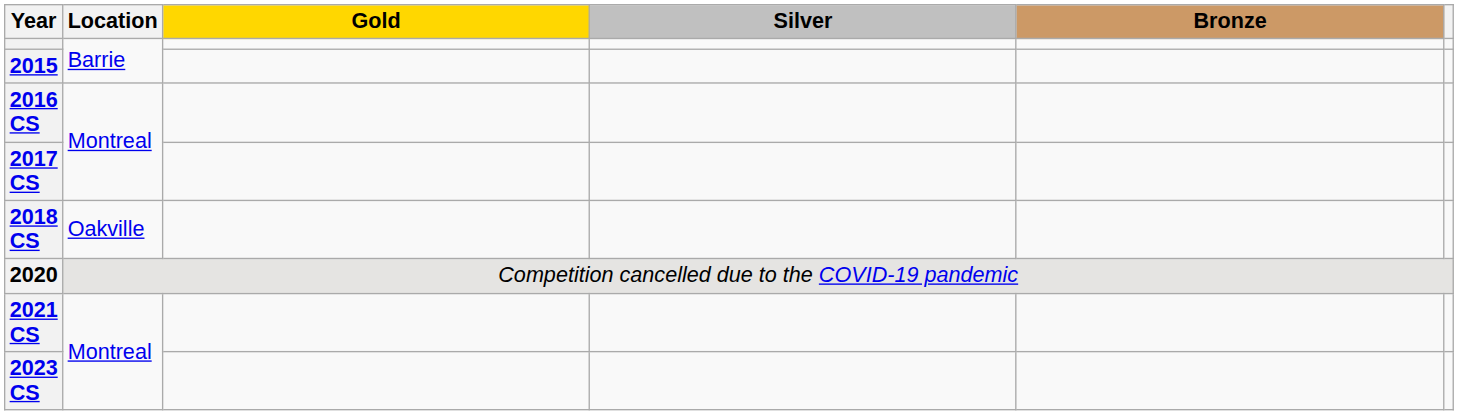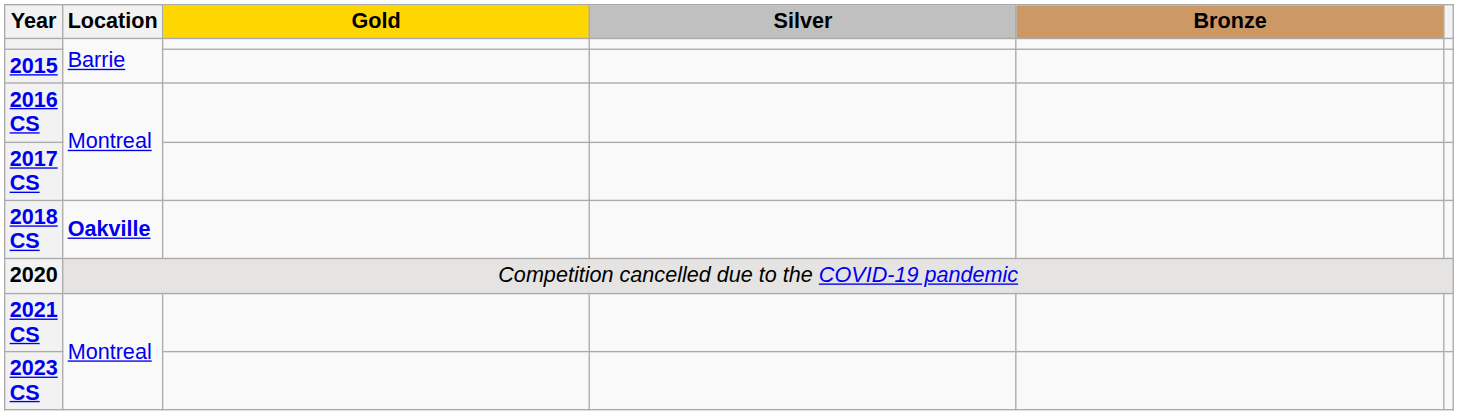(106, 229) normal -> (109, 229) bold
